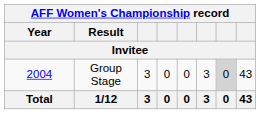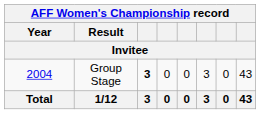(147, 74) normal -> (147, 74) bold
(226, 74) lightgrey background -> (226, 74) no background
